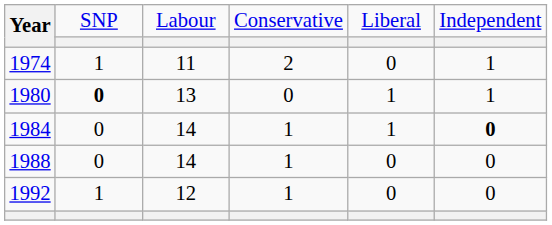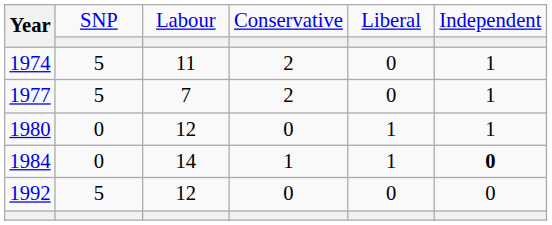(99, 63) 1 -> (99, 63) 5
+ row: (30, 95)
(99, 95) bold -> (99, 128) normal
(186, 95) 13 -> (186, 128) 12
- row: (30, 161)
(99, 194) 1 -> (99, 194) 5
(288, 194) 1 -> (288, 194) 0
